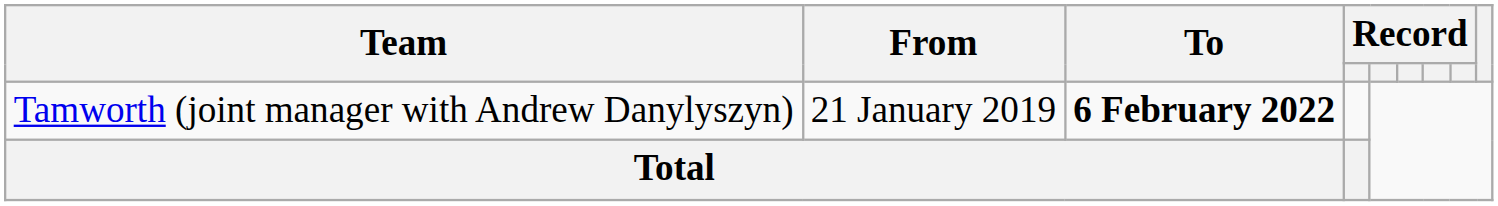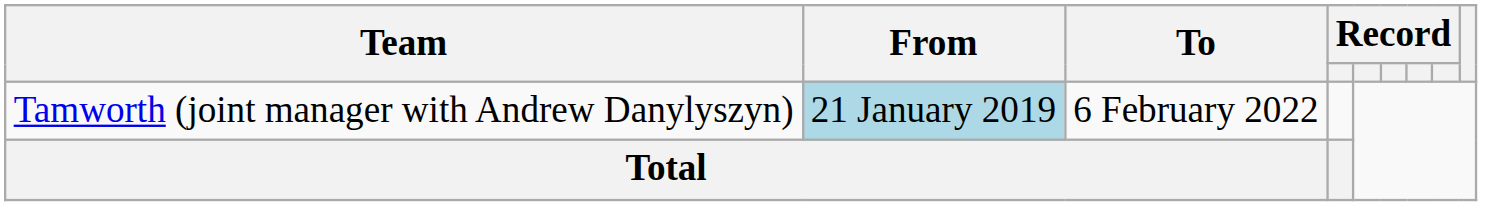(933, 109) no background -> (933, 109) lightblue background
(1204, 109) bold -> (1196, 109) normal
